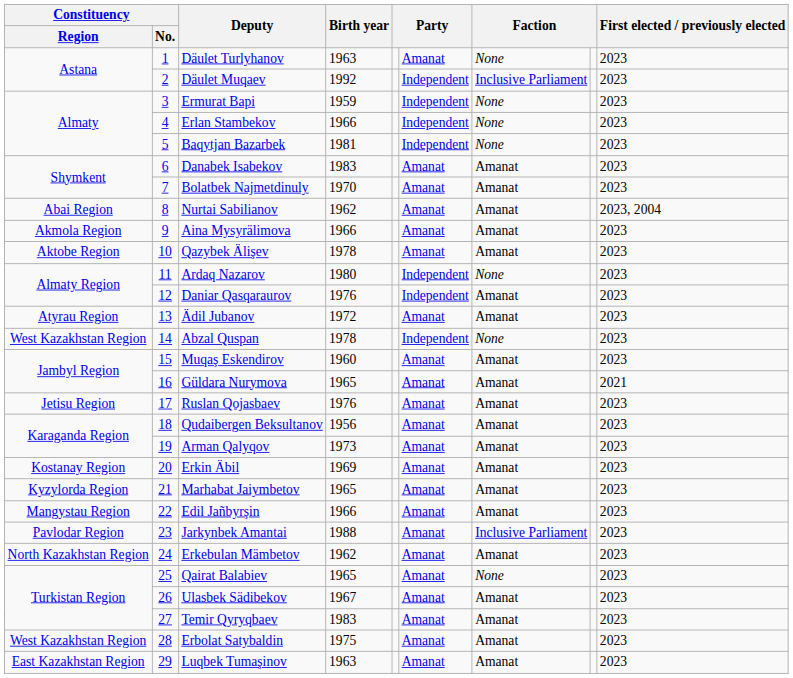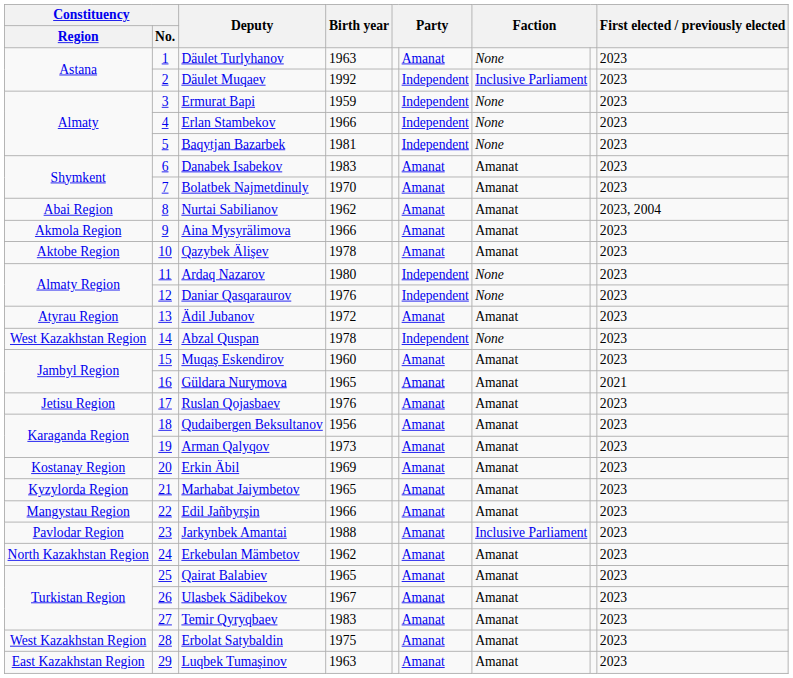(497, 295) Amanat -> (489, 295) None
(489, 576) None -> (497, 576) Amanat
